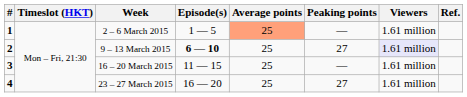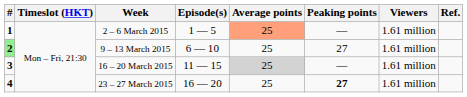(10, 48) no background -> (10, 48) lightgreen background
(202, 48) bold -> (202, 48) normal
(409, 48) lavender background -> (409, 48) no background
(267, 65) no background -> (267, 65) lightgrey background
(342, 83) normal -> (342, 83) bold
